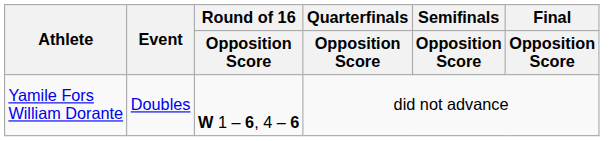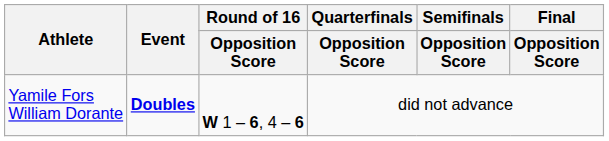(161, 105) normal -> (163, 105) bold
